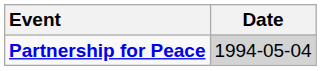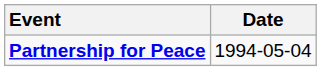(263, 50) lightgrey background -> (263, 50) no background
